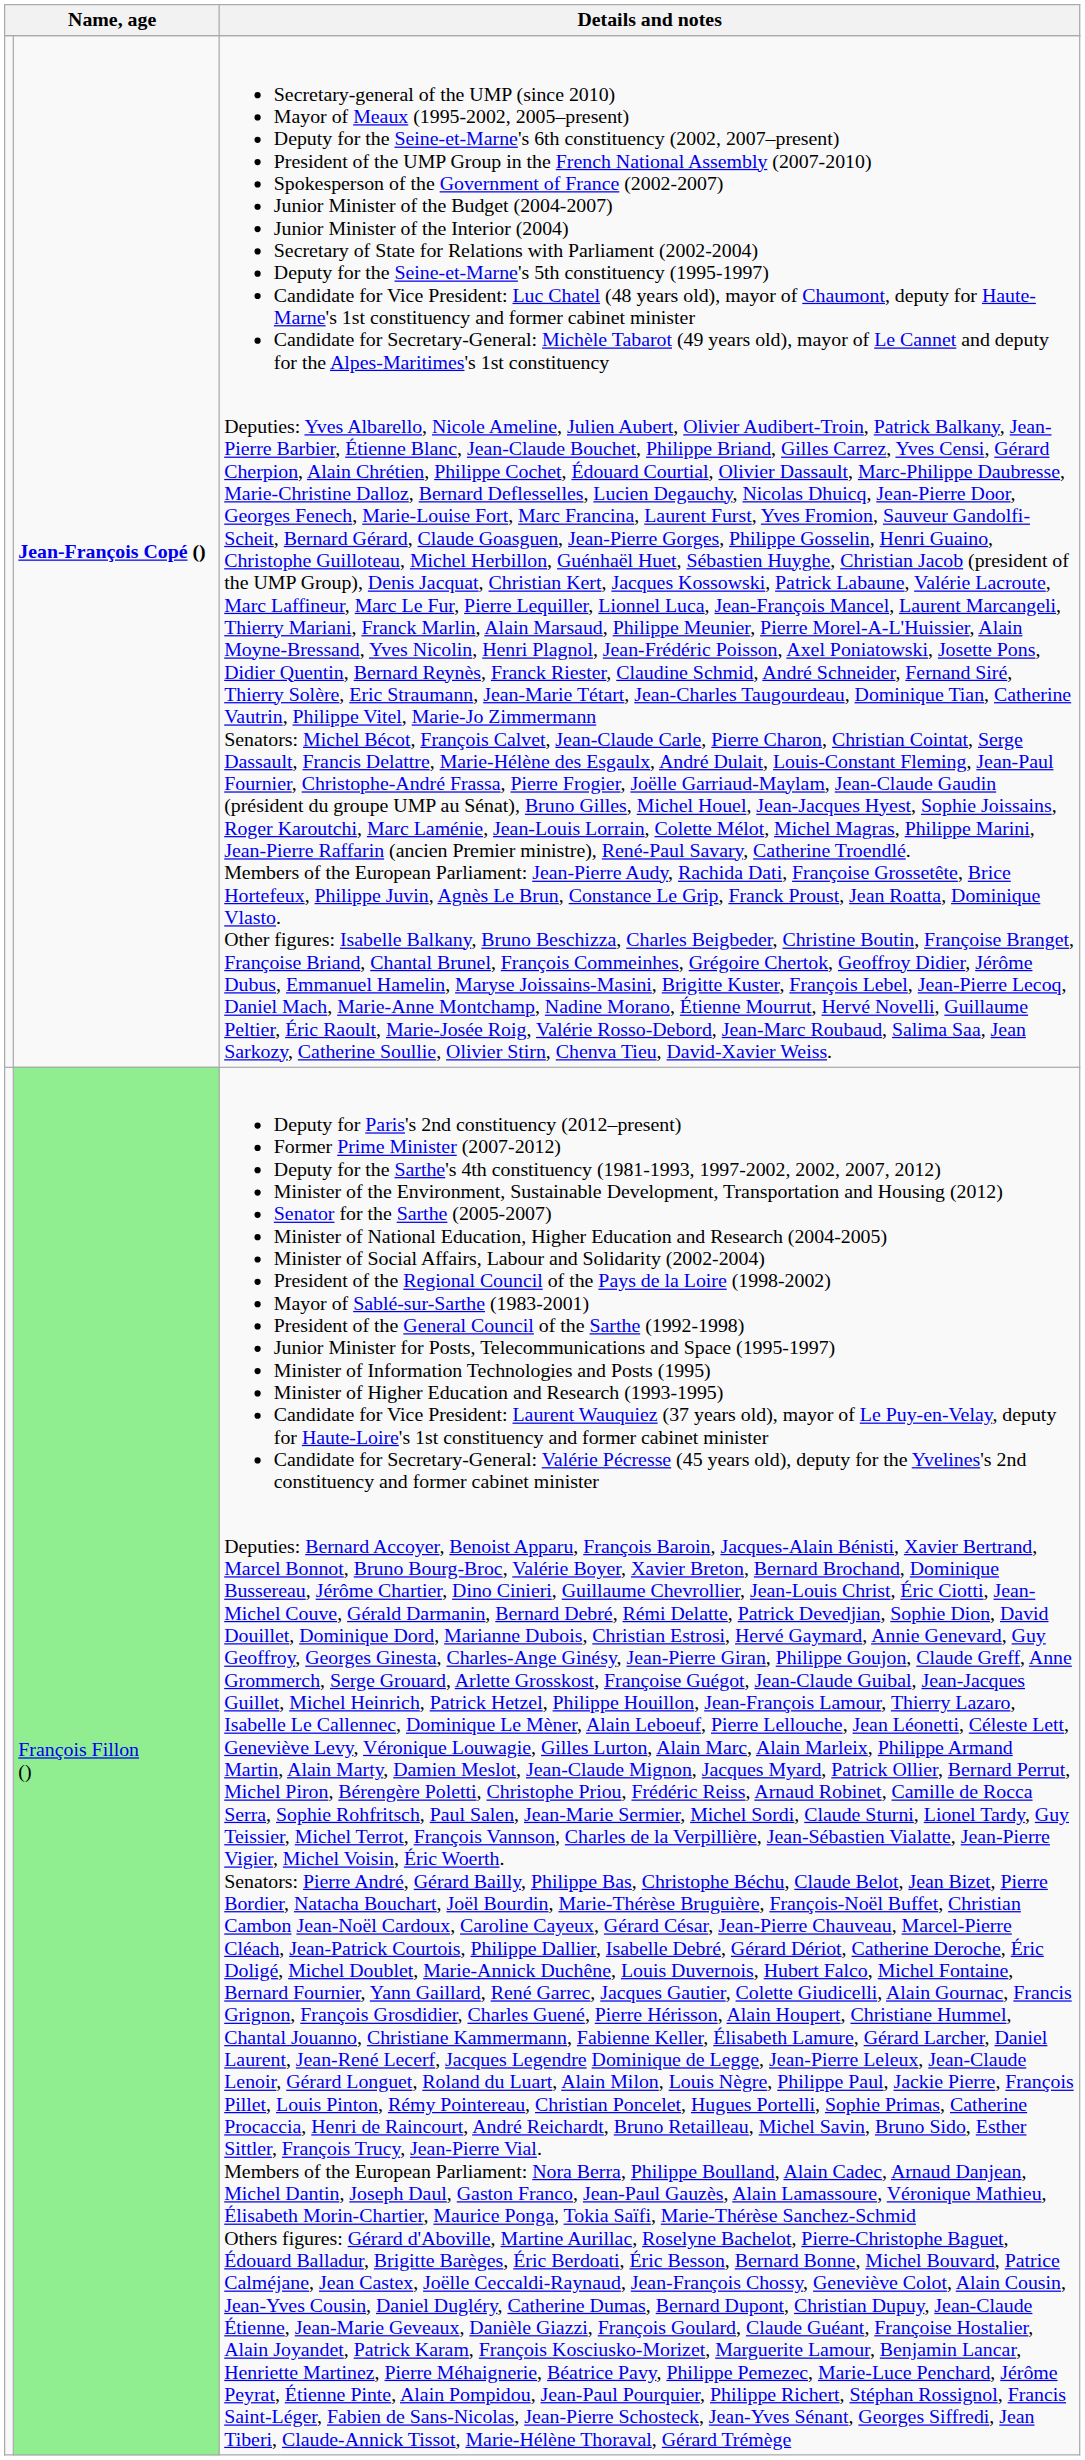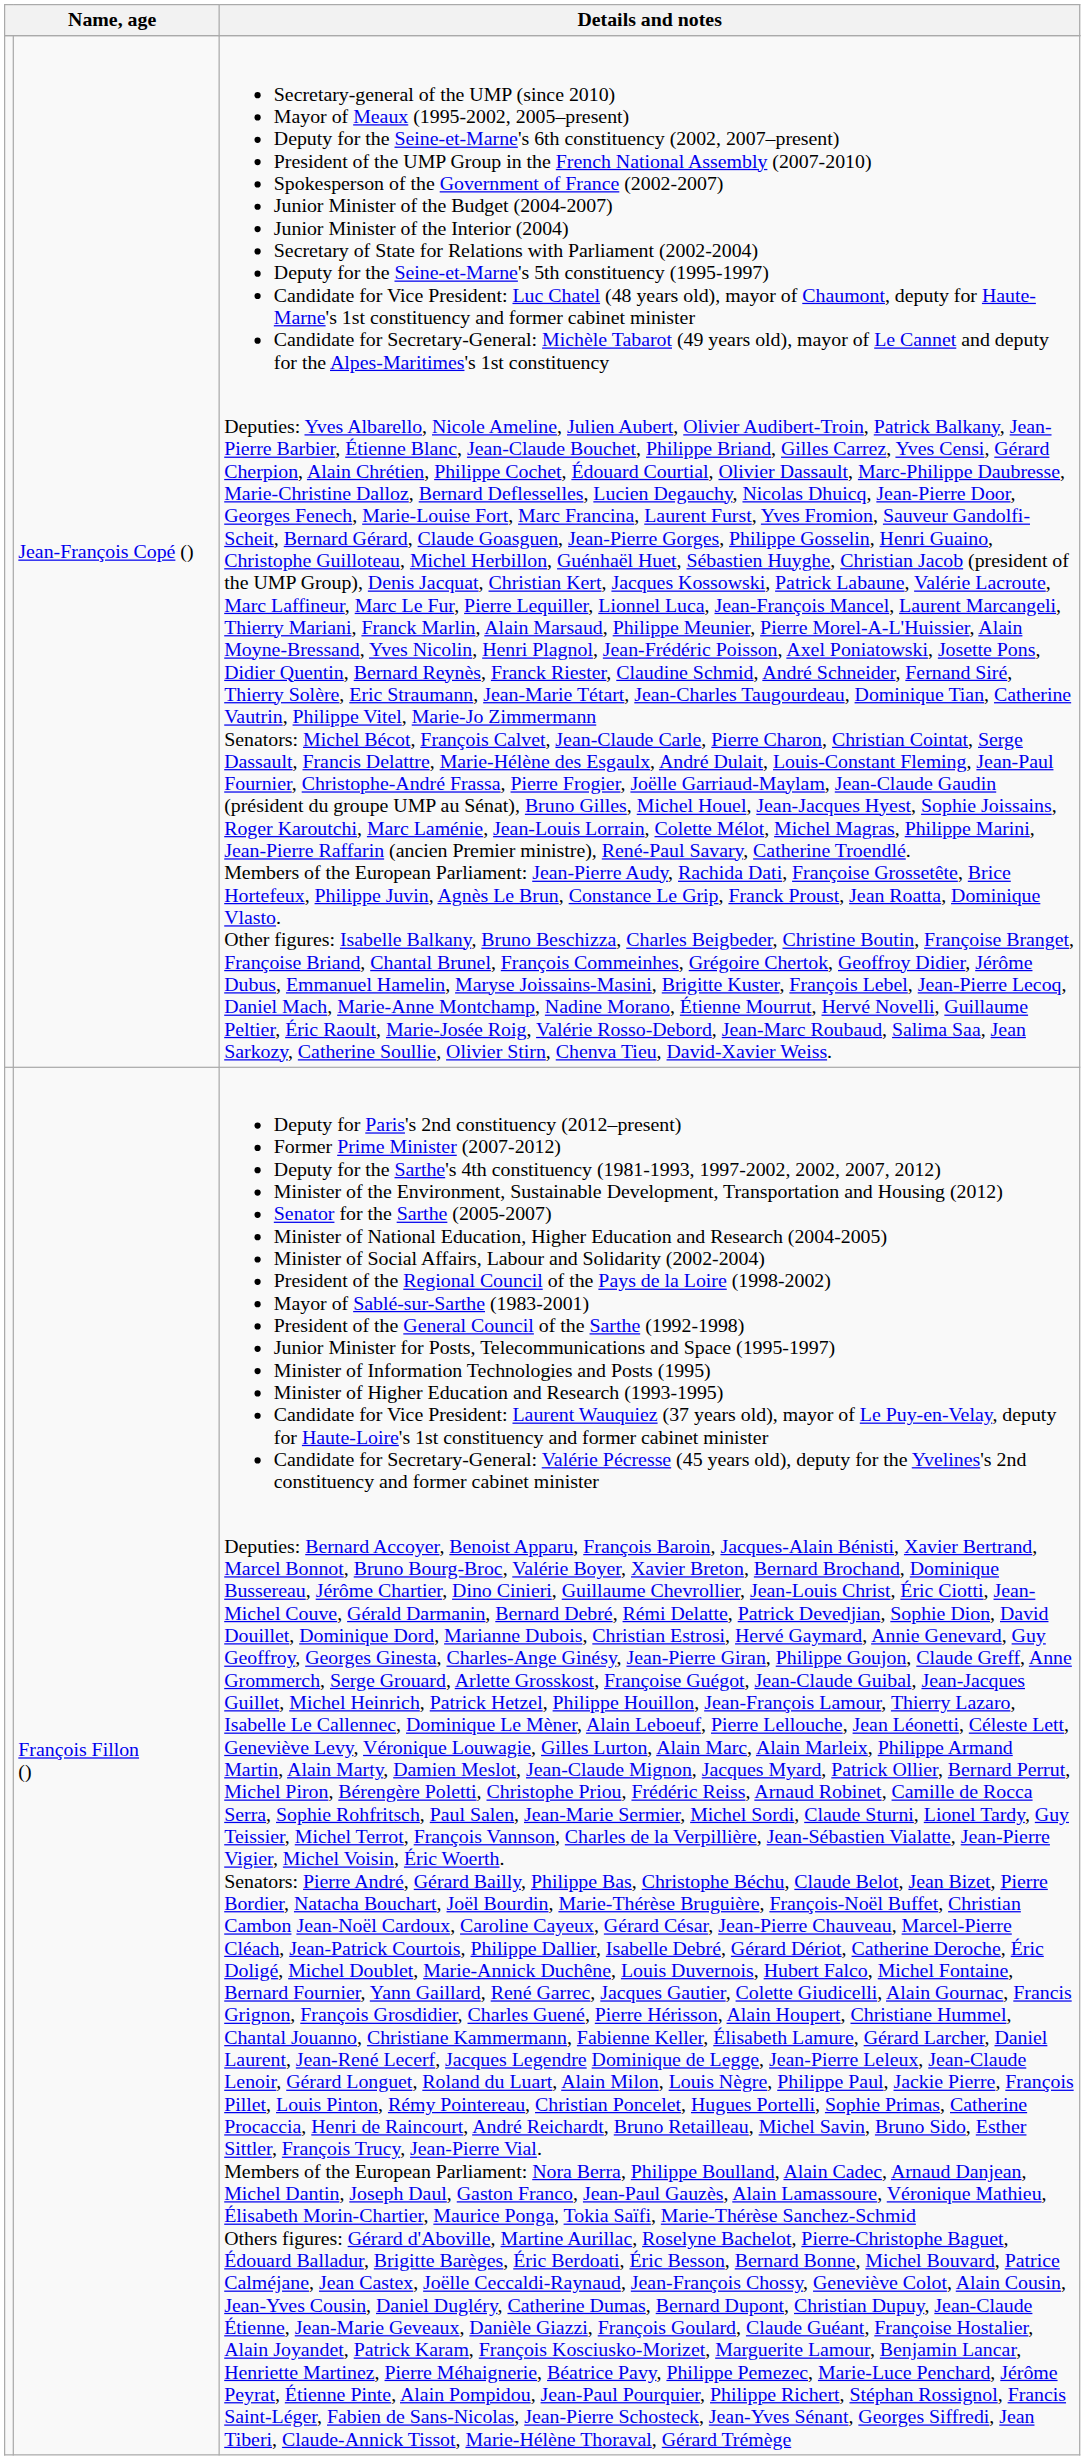(112, 551) bold -> (106, 551) normal
(79, 1760) lightgreen background -> (79, 1760) no background
